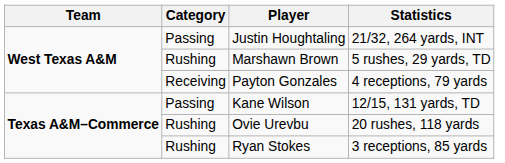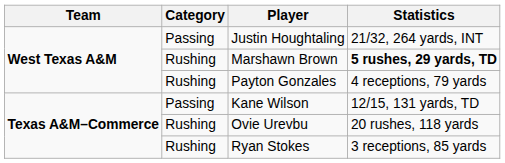(421, 59) normal -> (424, 59) bold
(196, 81) Receiving -> (191, 81) Rushing
